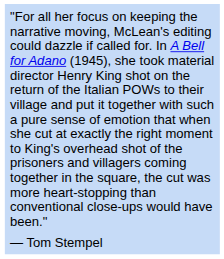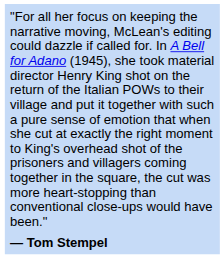(56, 242) normal -> (59, 242) bold
